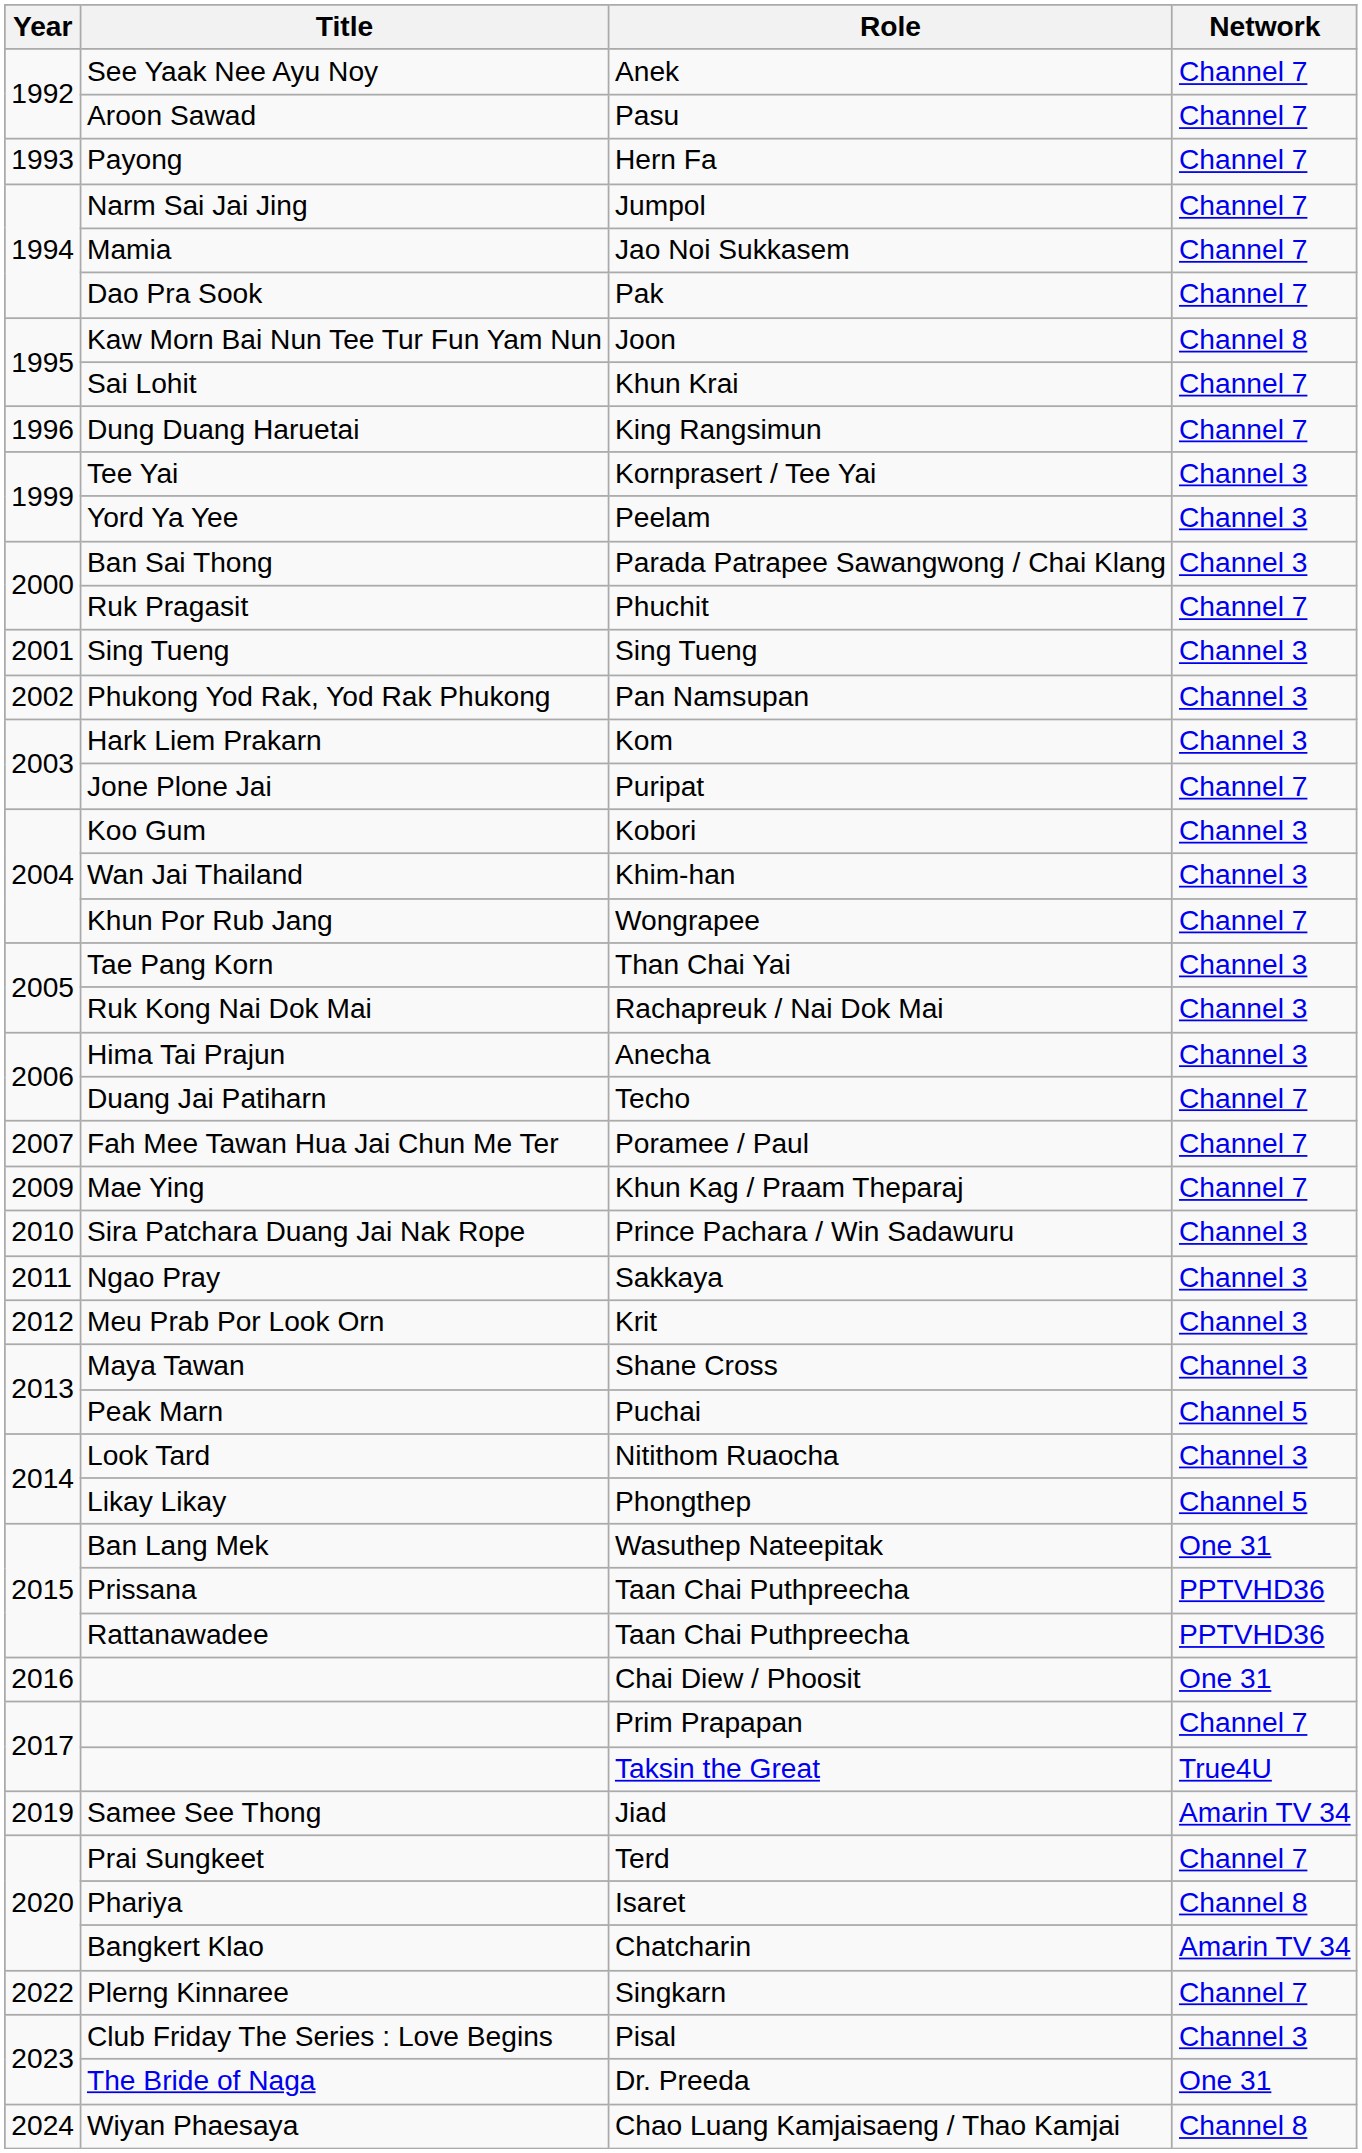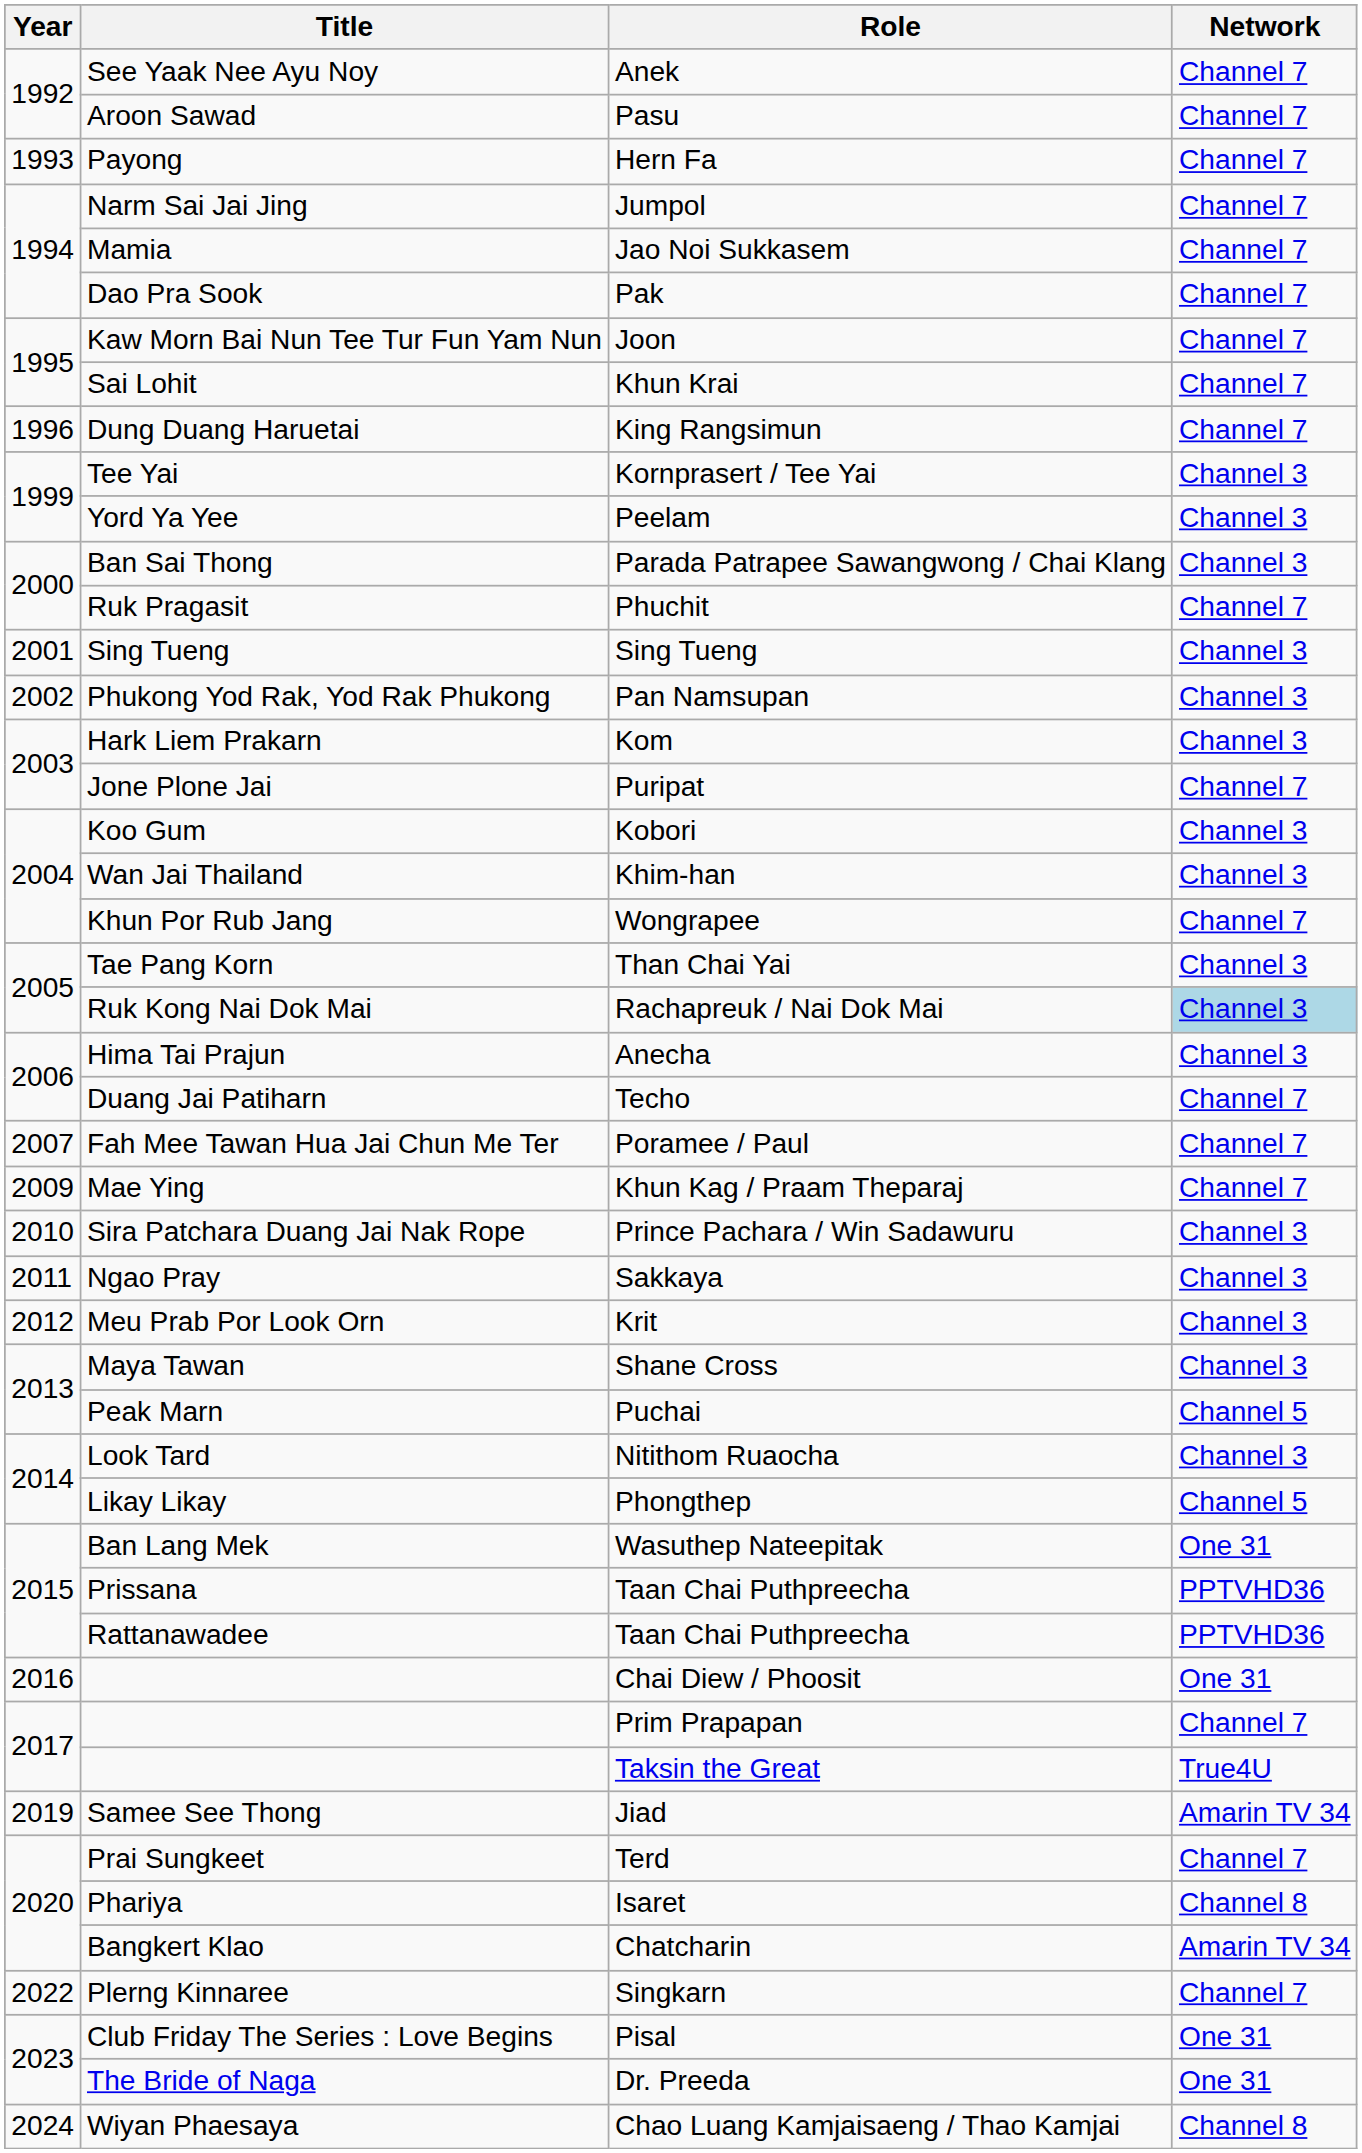(1243, 339) Channel 8 -> (1243, 339) Channel 7
(1243, 1009) no background -> (1243, 1009) lightblue background
(1243, 2036) Channel 3 -> (1225, 2036) One 31
